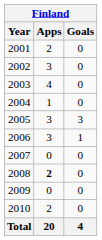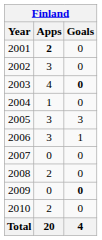(49, 48) normal -> (49, 48) bold
(80, 84) normal -> (80, 84) bold
(49, 173) bold -> (49, 173) normal
(80, 191) normal -> (80, 191) bold
